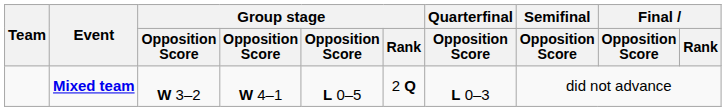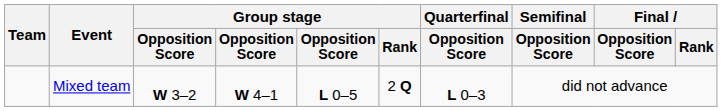(94, 87) bold -> (92, 87) normal
